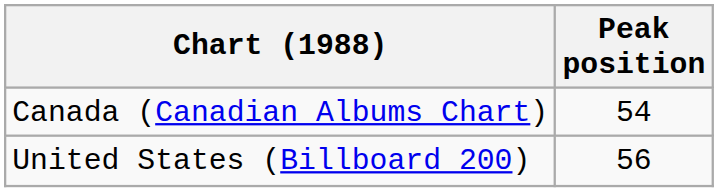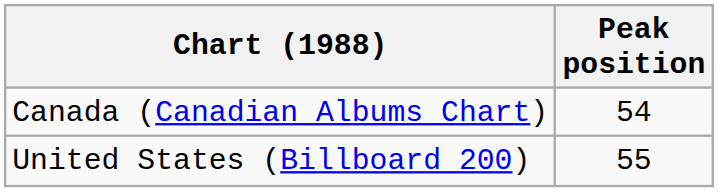(634, 161) 56 -> (634, 161) 55
